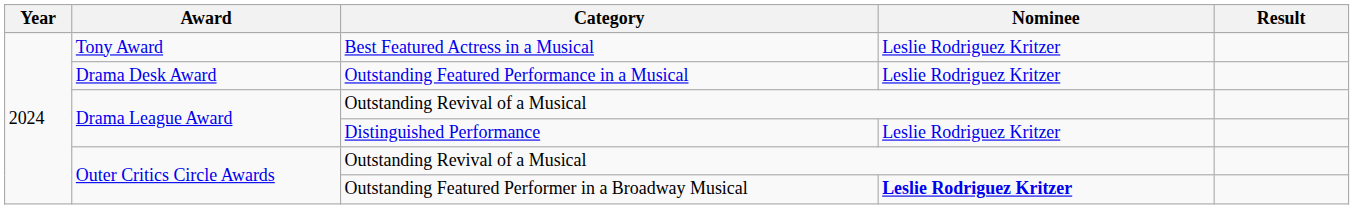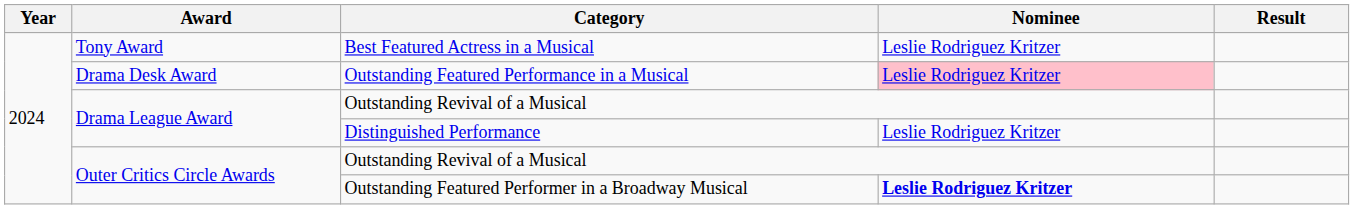(971, 75) no background -> (971, 75) pink background
